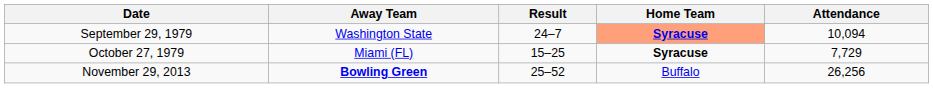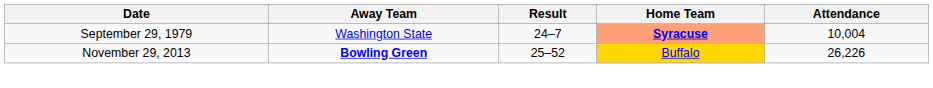(846, 33) 10,094 -> (846, 33) 10,004
- row: (136, 53)
(680, 72) no background -> (680, 53) gold background
(846, 72) 26,256 -> (846, 53) 26,226
